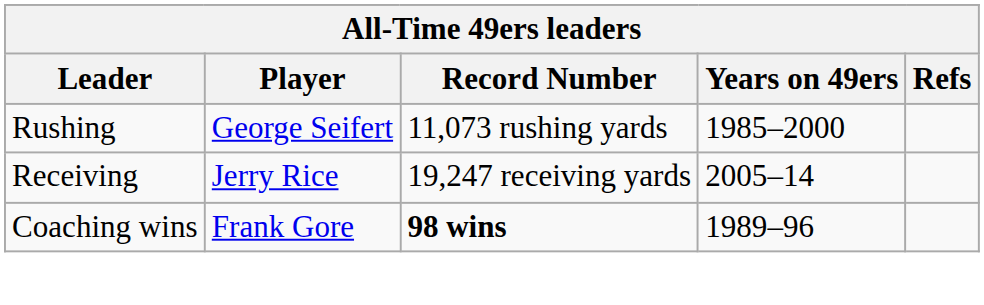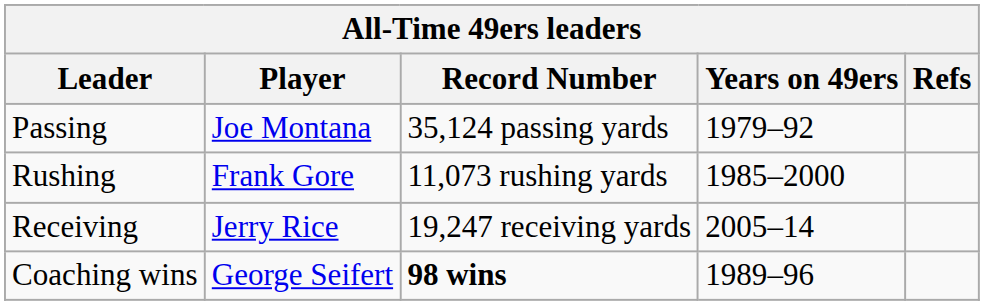+ row: (60, 127)
(302, 127) George Seifert -> (283, 176) Frank Gore
(283, 226) Frank Gore -> (302, 275) George Seifert
